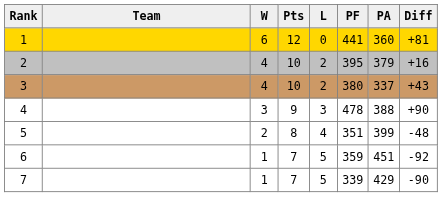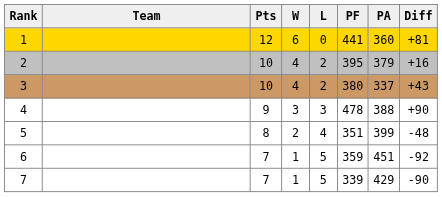columns swapped: (294, 16) <-> (264, 16)
